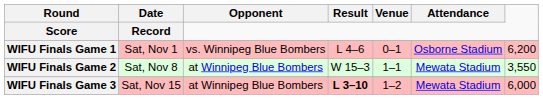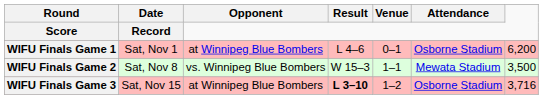(256, 49) vs. Winnipeg Blue Bombers -> (256, 49) at Winnipeg Blue Bombers
(256, 67) at Winnipeg Blue Bombers -> (256, 67) vs. Winnipeg Blue Bombers
(522, 67) 3,550 -> (522, 67) 3,500
(458, 85) Mewata Stadium -> (458, 85) Osborne Stadium
(522, 85) 6,000 -> (522, 85) 3,716
